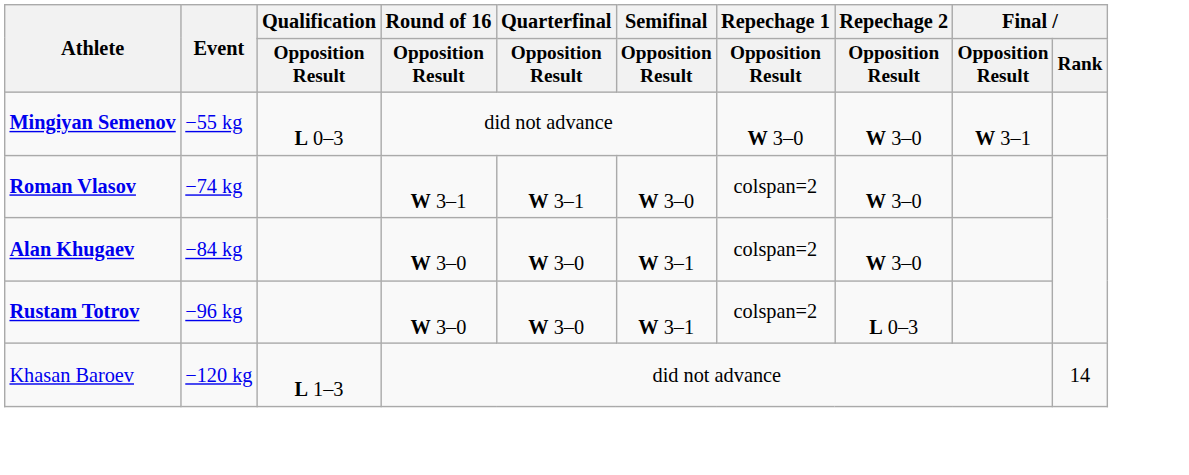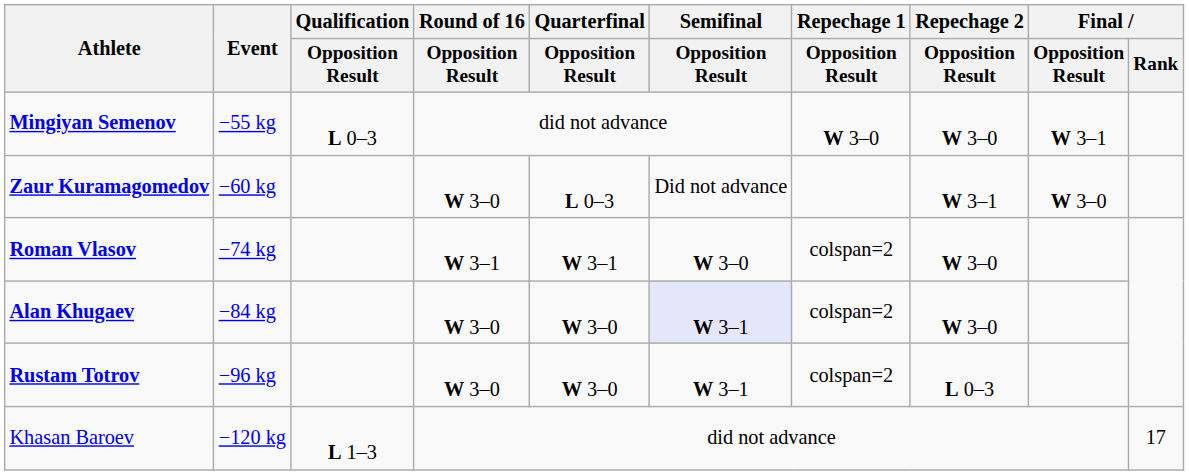+ row: (109, 186)
(666, 264) no background -> (721, 327) lavender background
(1080, 375) 14 -> (1156, 438) 17
